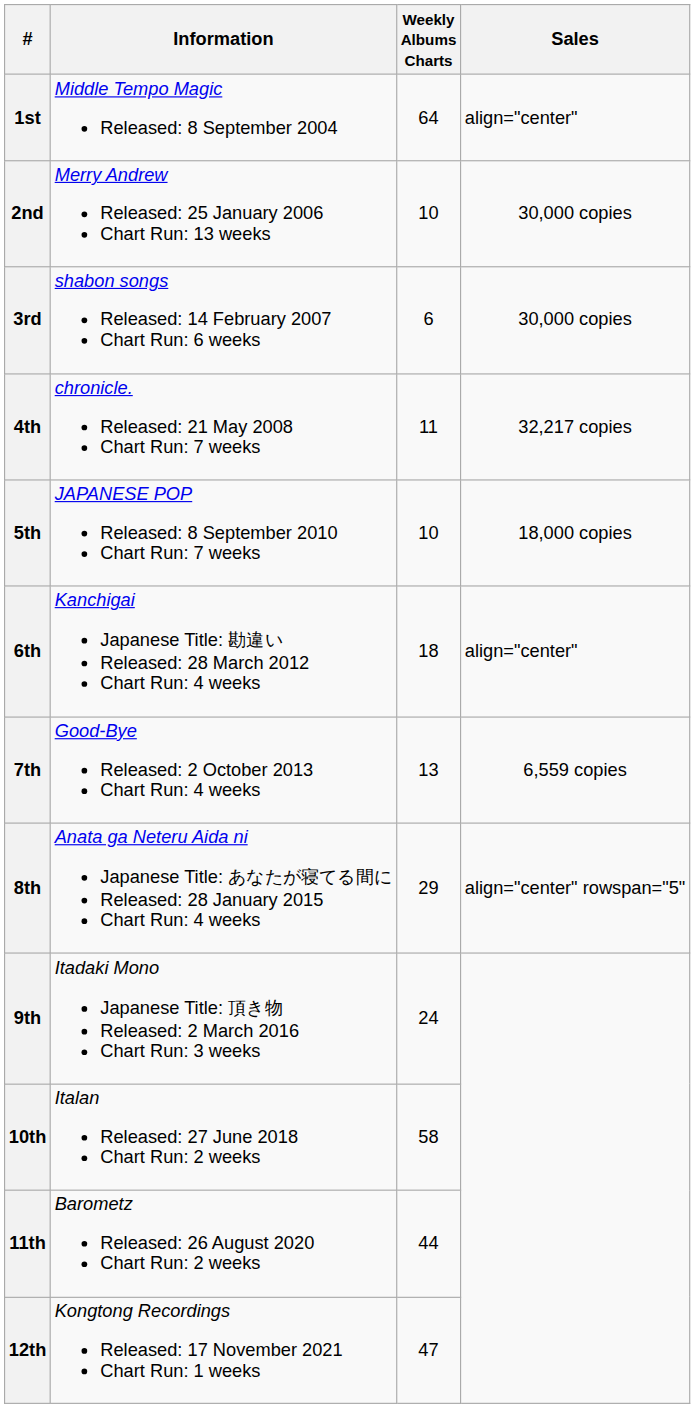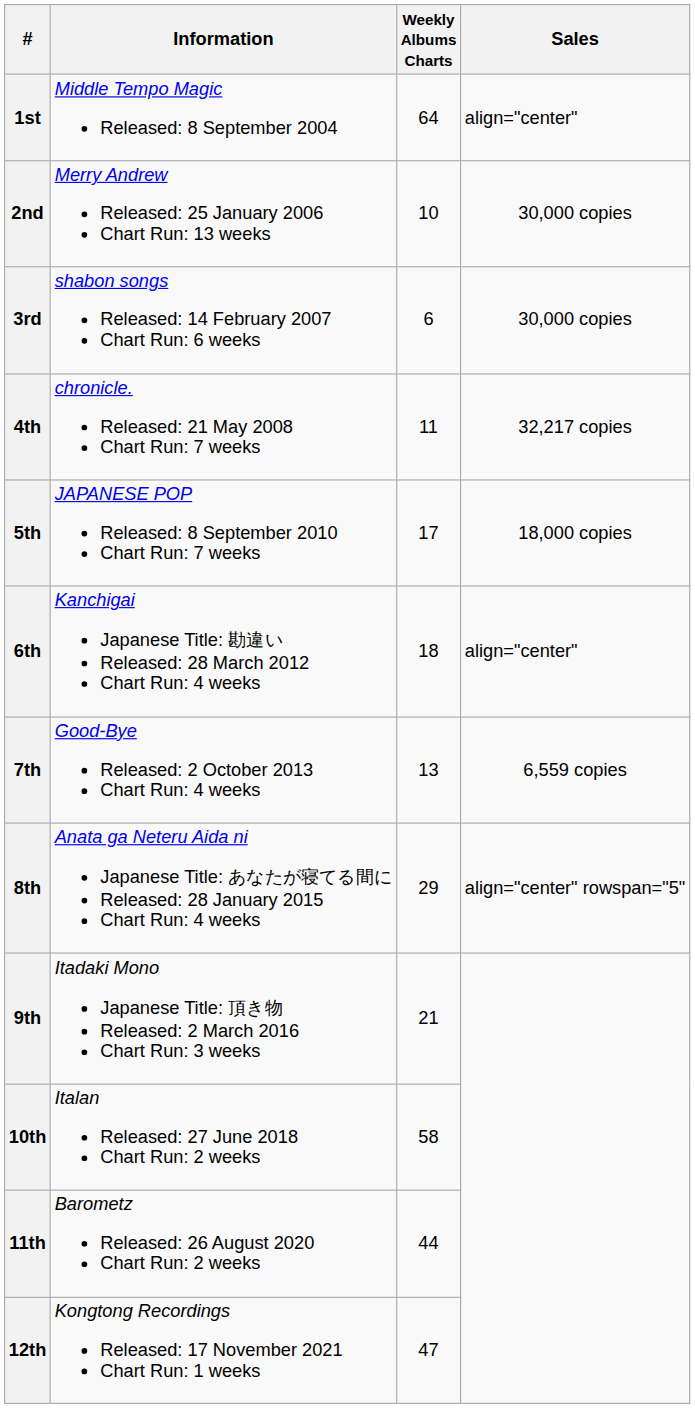(428, 532) 10 -> (428, 532) 17
(428, 1018) 24 -> (428, 1018) 21
